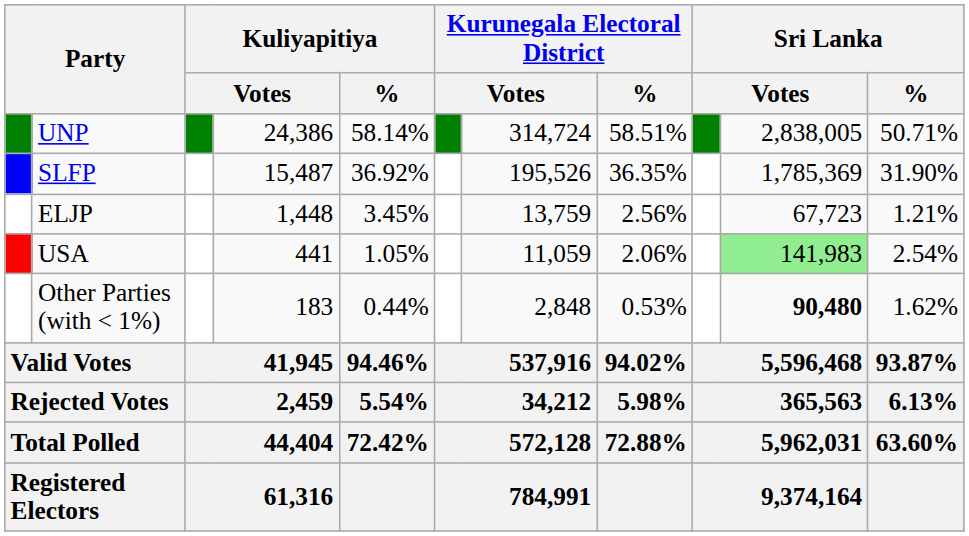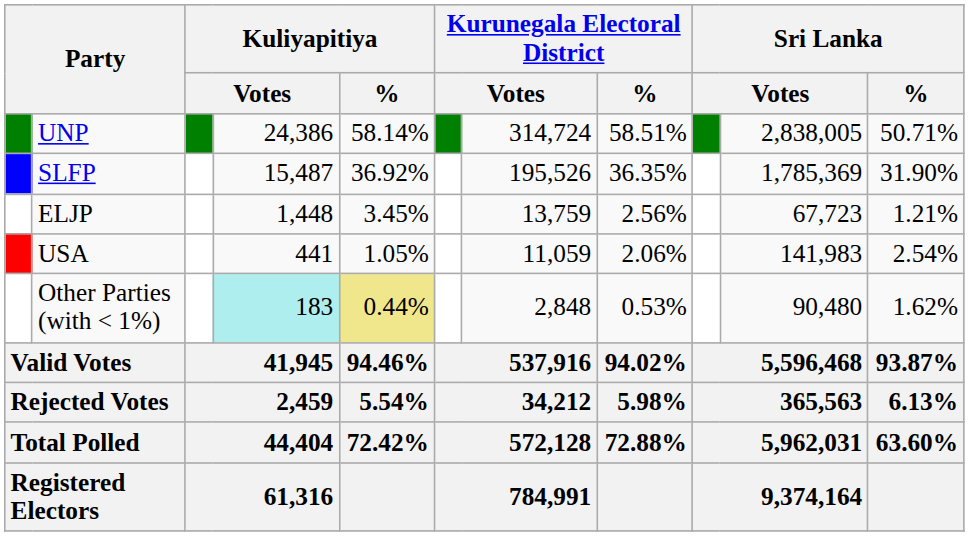(821, 253) lightgreen background -> (821, 253) no background
(314, 307) no background -> (314, 307) paleturquoise background
(396, 307) no background -> (396, 307) khaki background
(827, 307) bold -> (827, 307) normal
